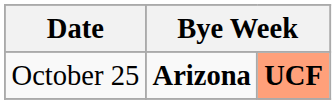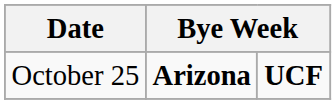(293, 75) lightsalmon background -> (293, 75) no background
